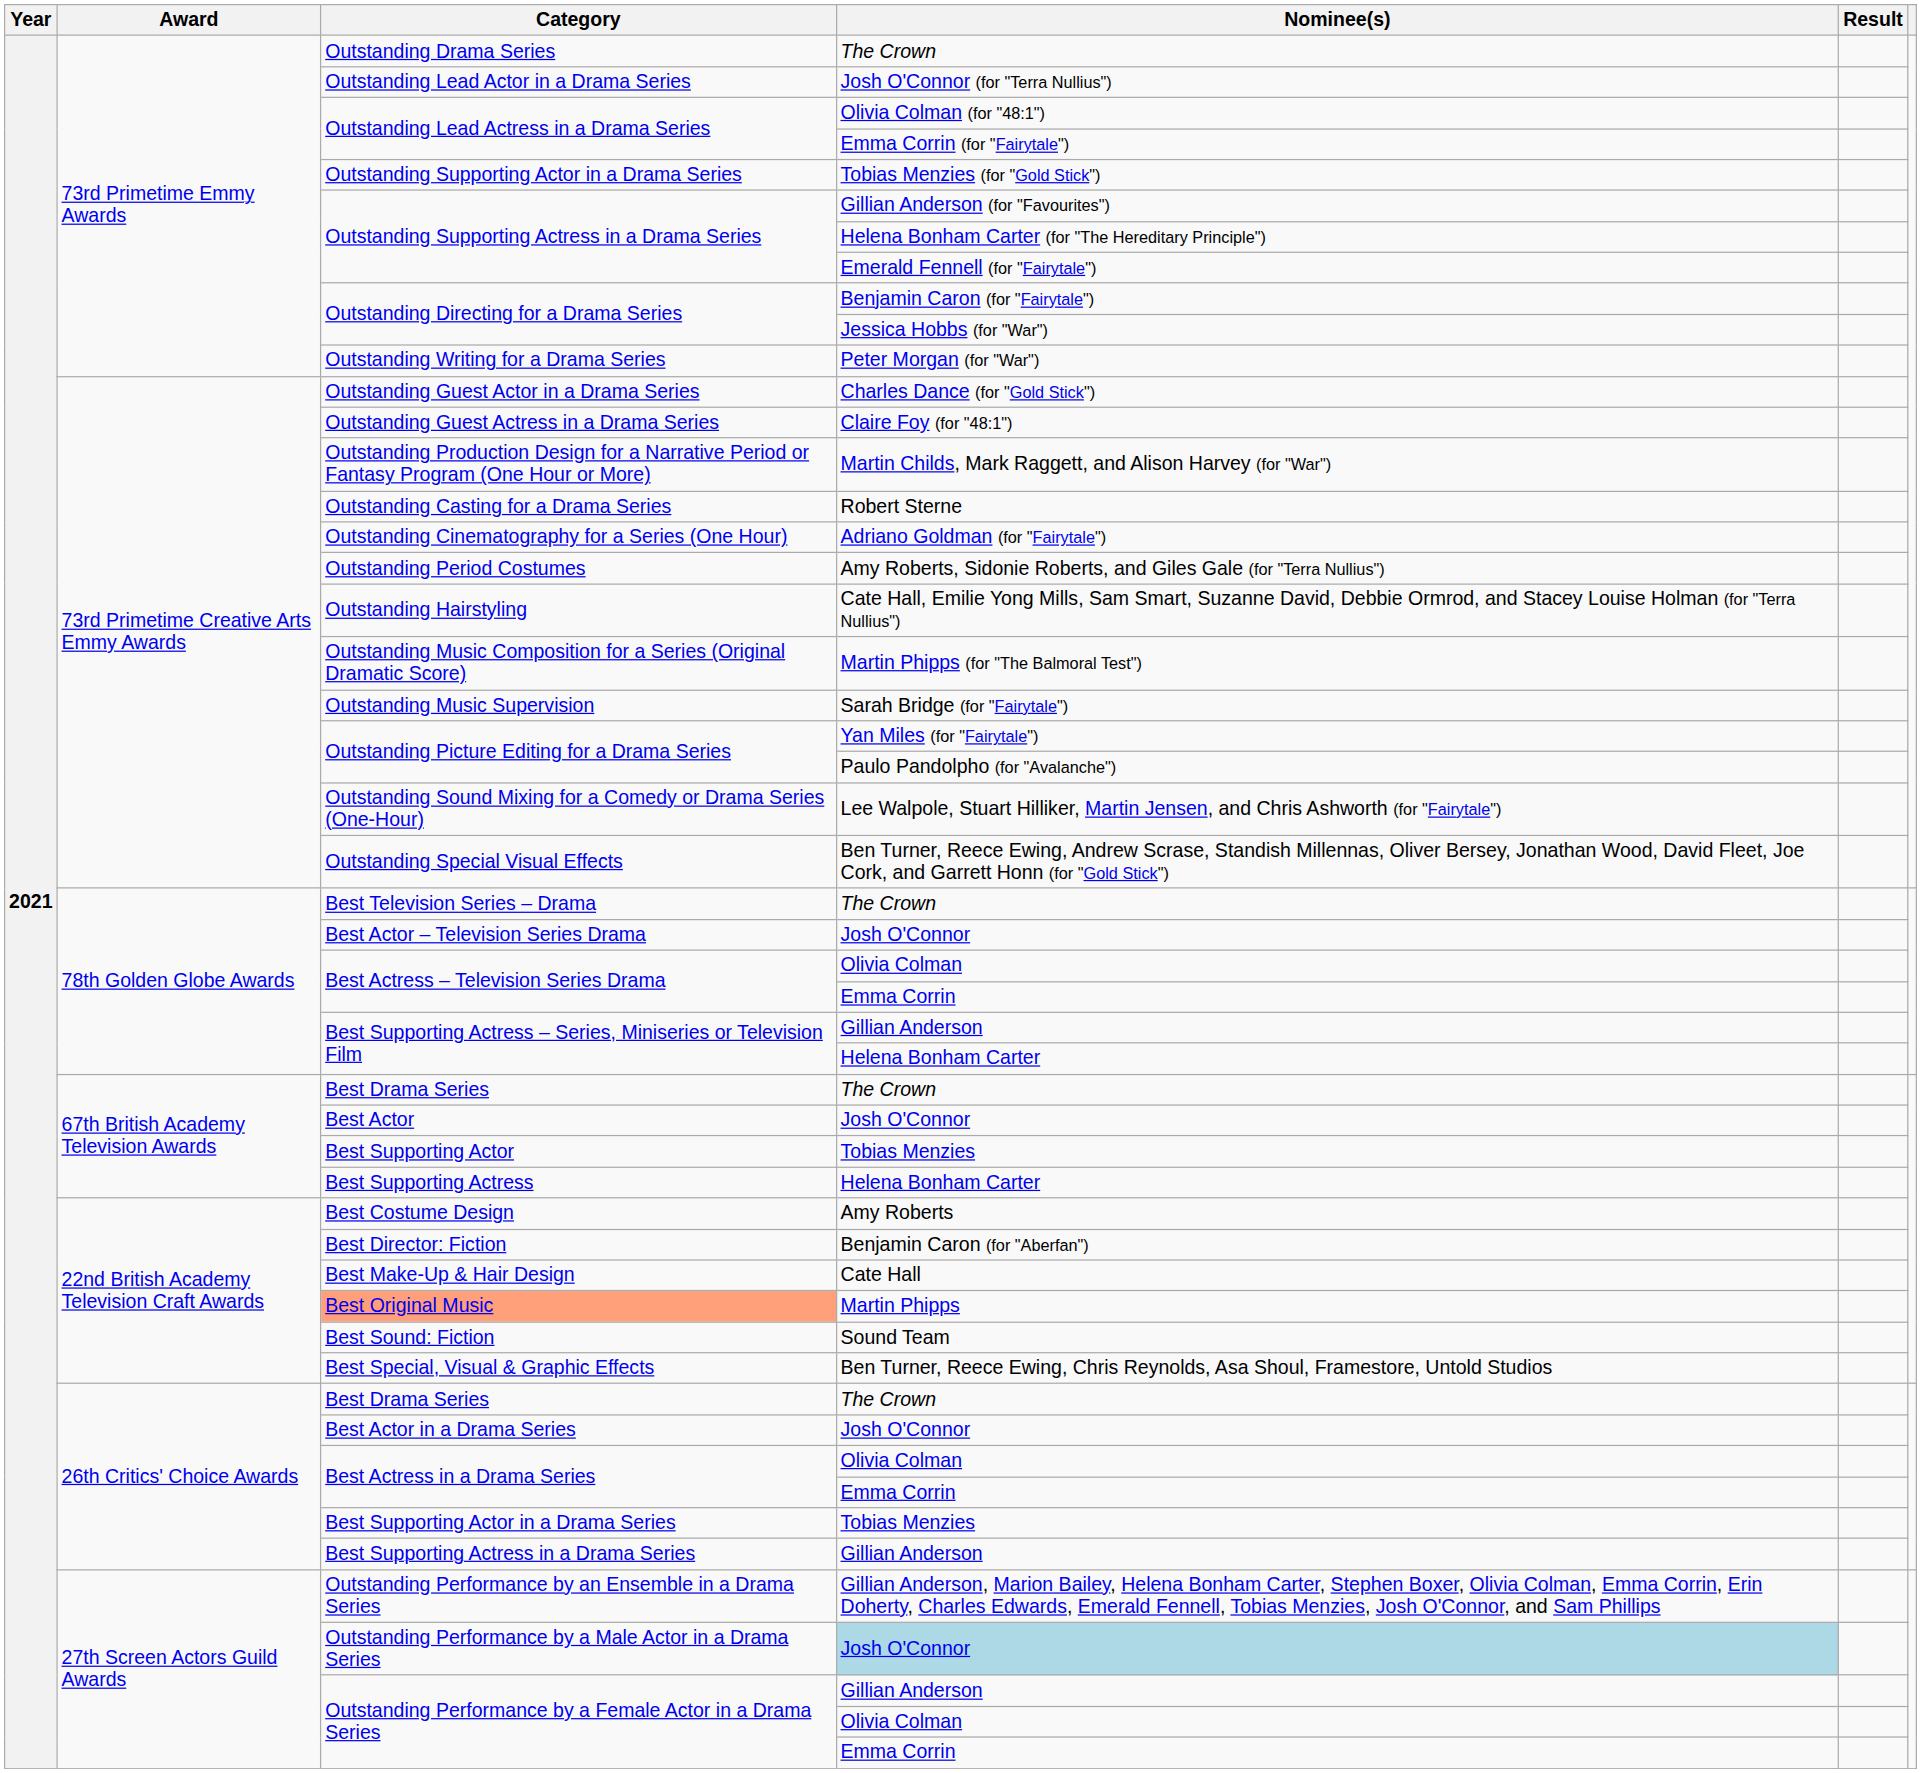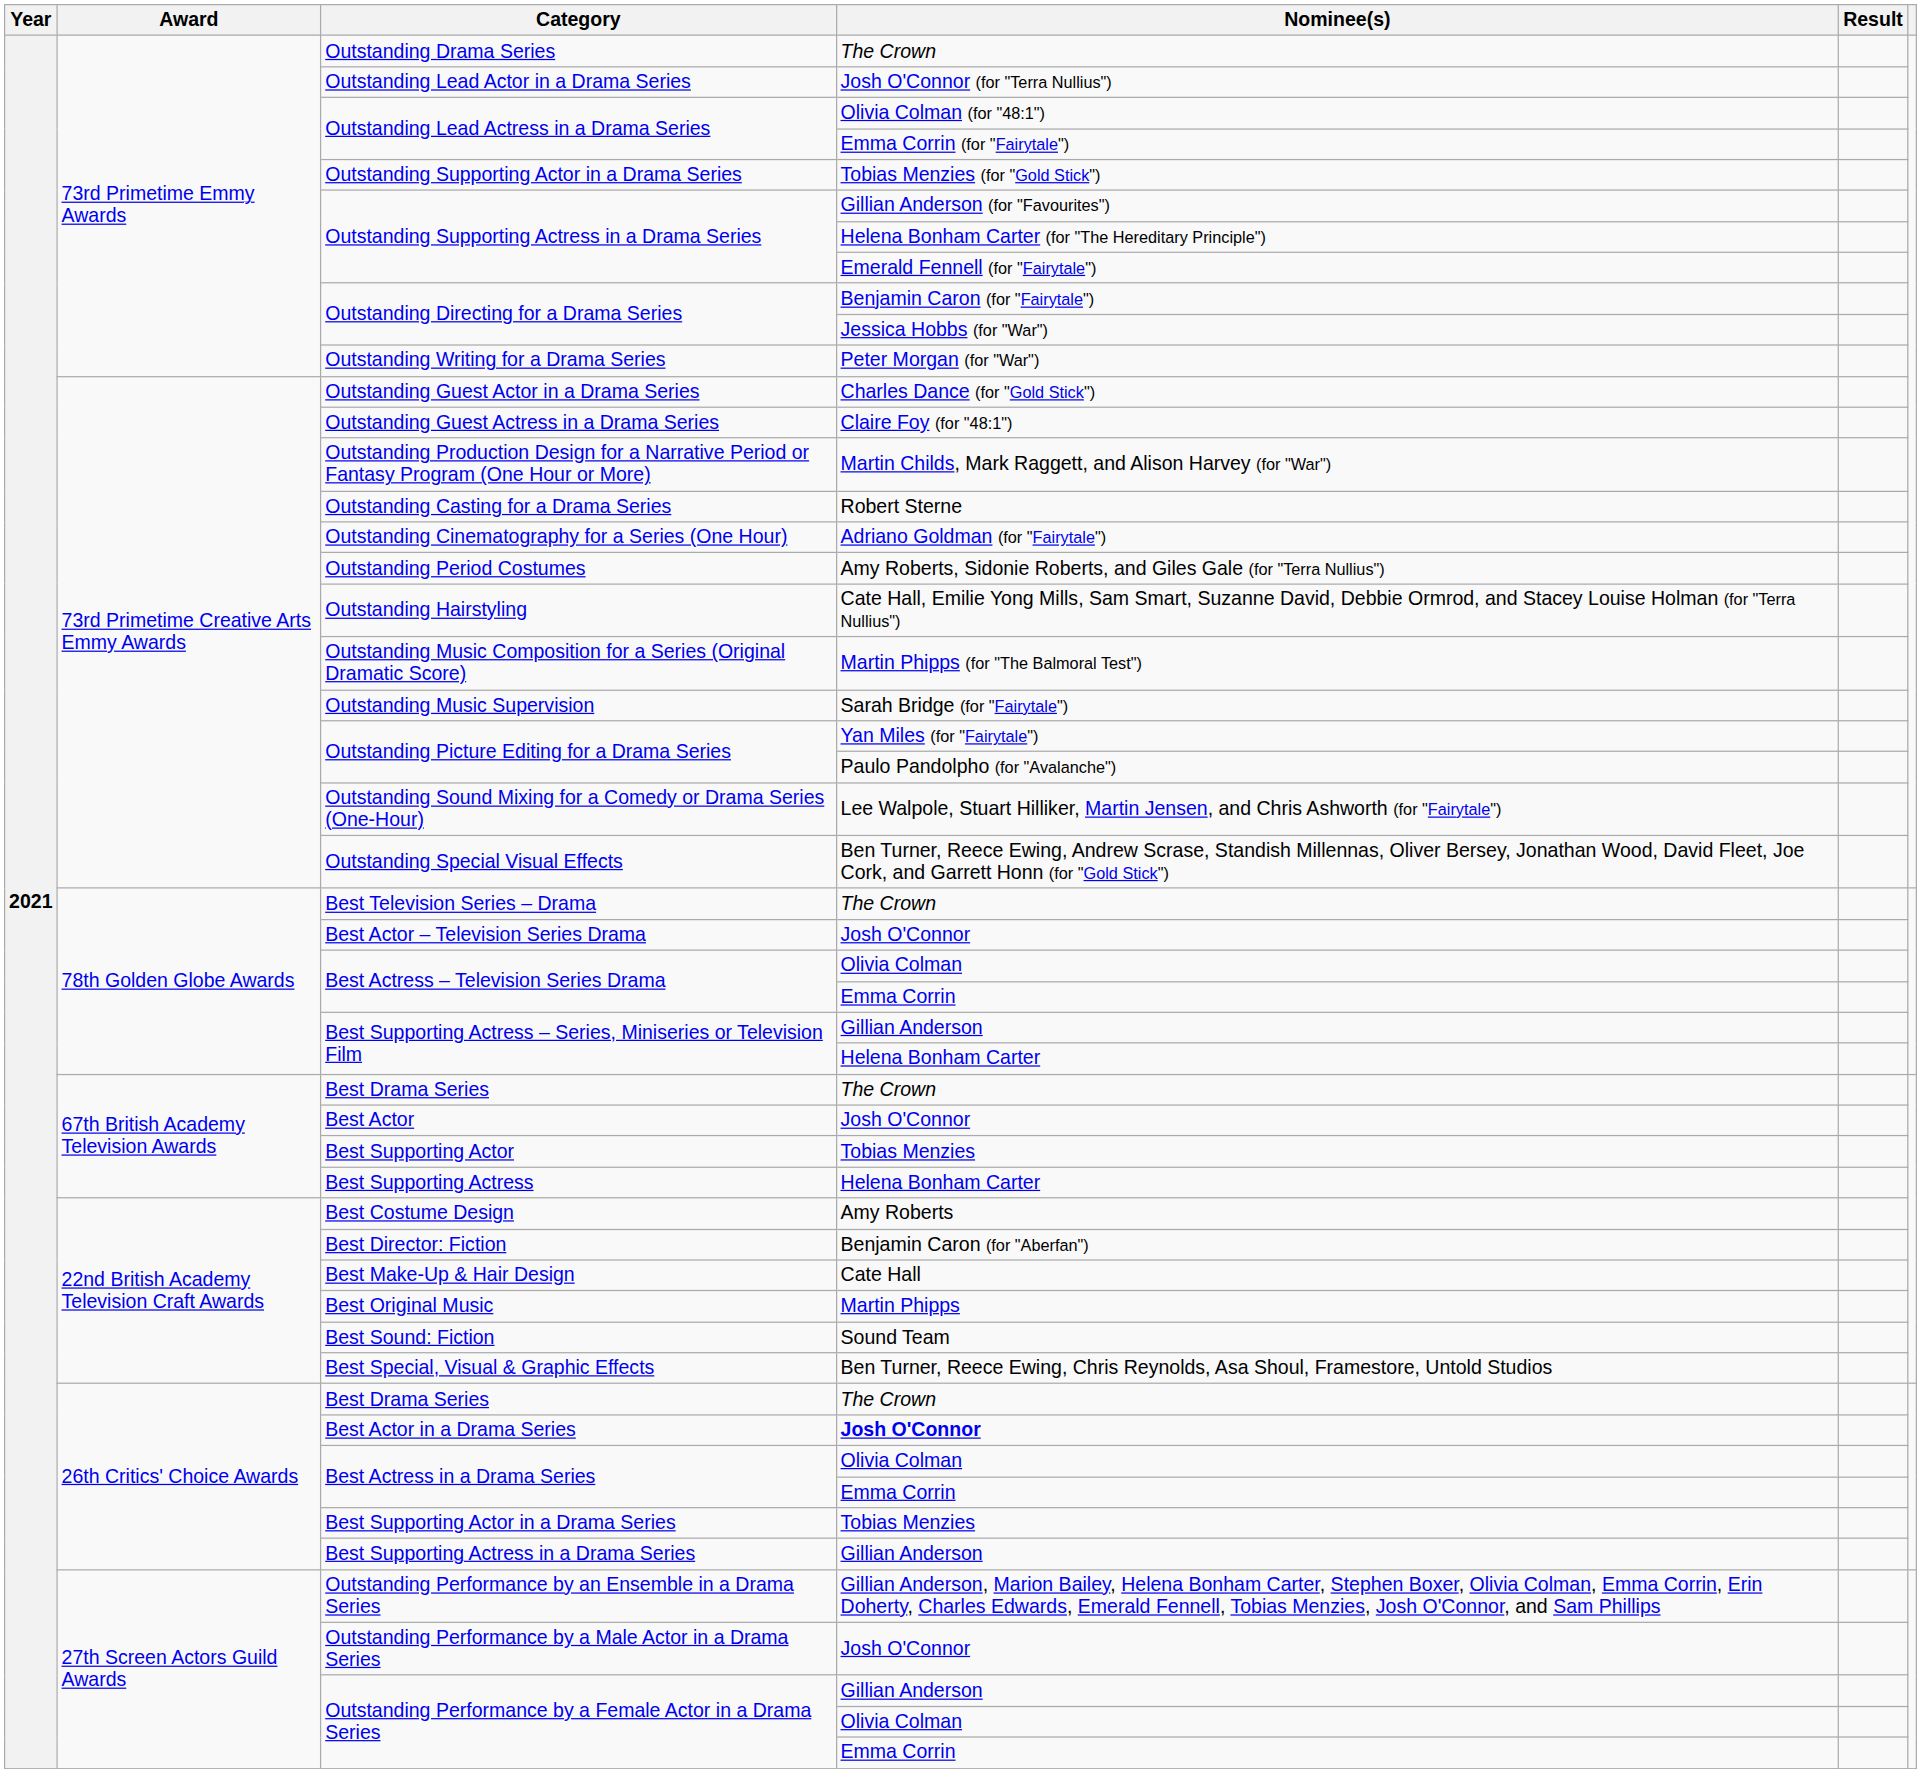(409, 1306) lightsalmon background -> (409, 1306) no background
(905, 1429) normal -> (911, 1429) bold
(905, 1648) lightblue background -> (905, 1648) no background
